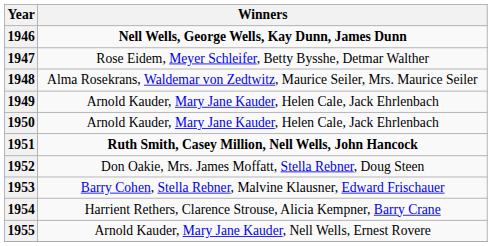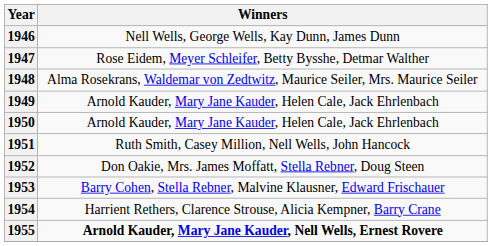(263, 36) bold -> (263, 36) normal
(263, 144) bold -> (263, 144) normal
(263, 230) normal -> (263, 230) bold
